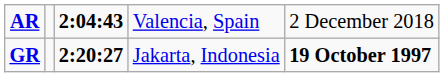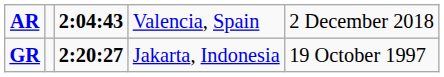(360, 55) bold -> (358, 55) normal
